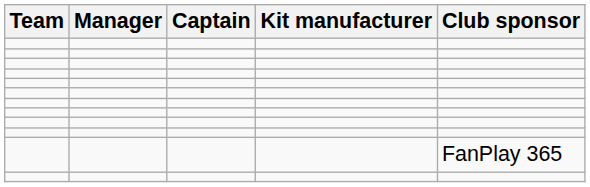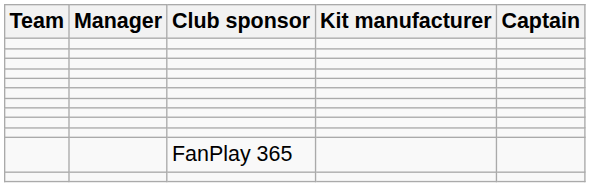columns swapped: (211, 21) <-> (511, 21)
